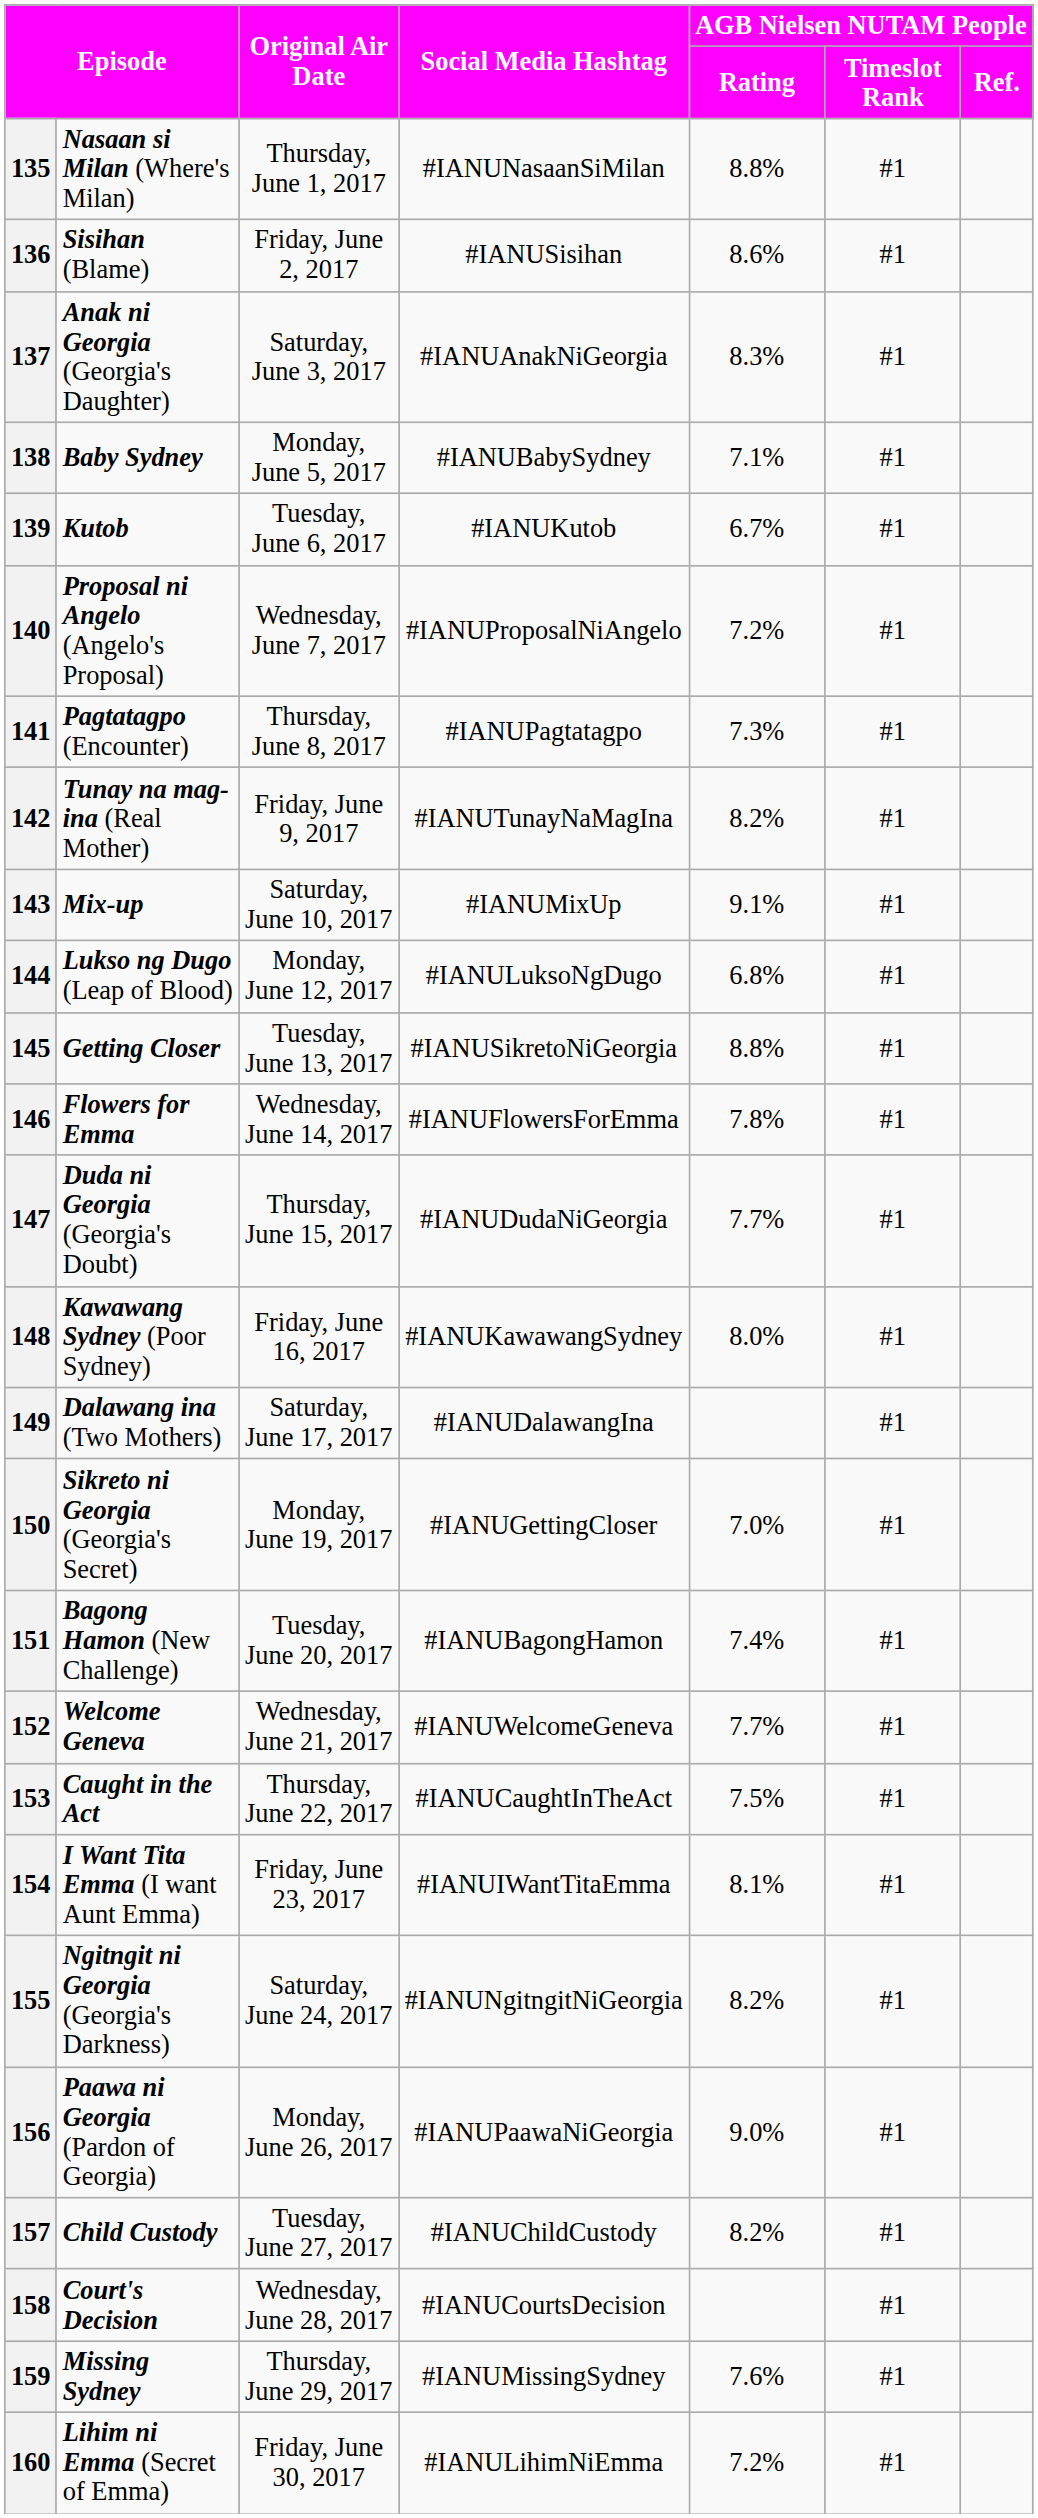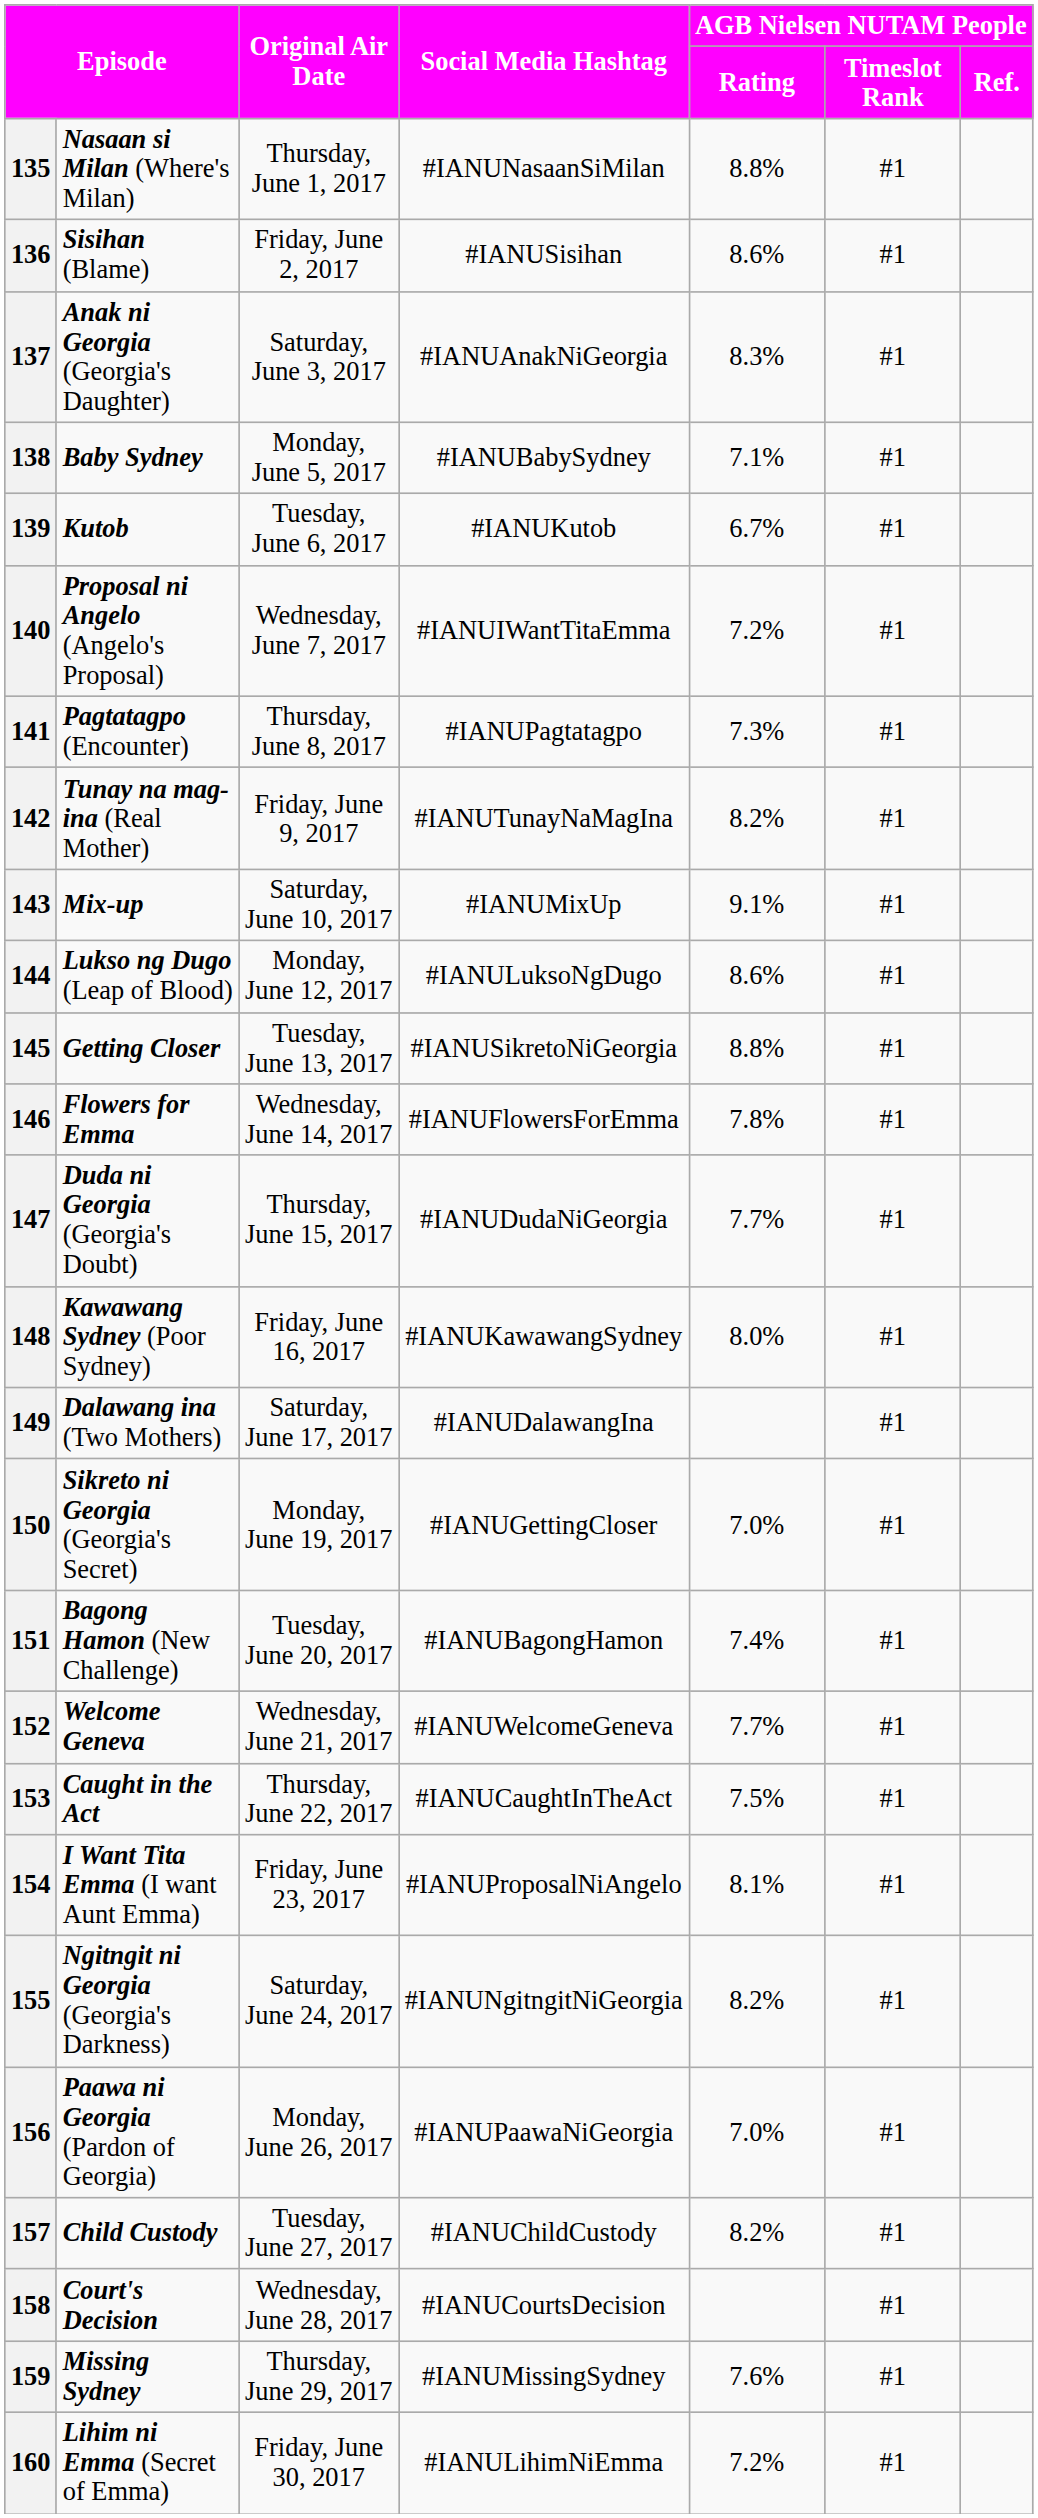(544, 630) #IANUProposalNiAngelo -> (544, 630) #IANUIWantTitaEmma
(757, 976) 6.8% -> (757, 976) 8.6%
(544, 1884) #IANUIWantTitaEmma -> (544, 1884) #IANUProposalNiAngelo
(757, 2131) 9.0% -> (757, 2131) 7.0%
